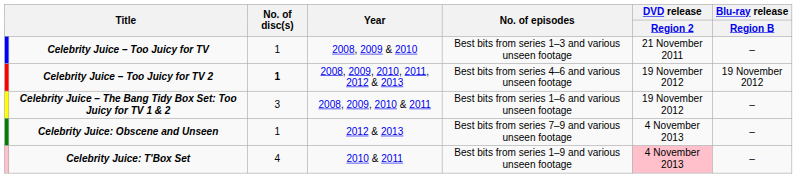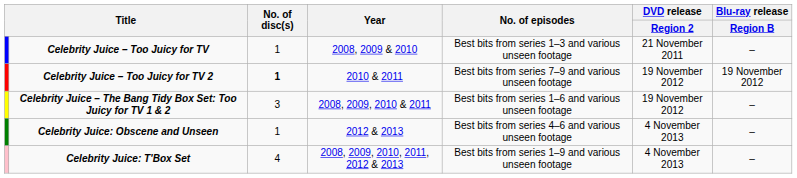(375, 77) 2008, 2009, 2010, 2011, 2012 & 2013 -> (375, 77) 2010 & 2011
(537, 77) Best bits from series 4–6 and various unseen footage -> (537, 77) Best bits from series 7–9 and various unseen footage
(537, 132) Best bits from series 7–9 and various unseen footage -> (537, 132) Best bits from series 4–6 and various unseen footage
(375, 159) 2010 & 2011 -> (375, 159) 2008, 2009, 2010, 2011, 2012 & 2013
(672, 159) pink background -> (672, 159) no background
